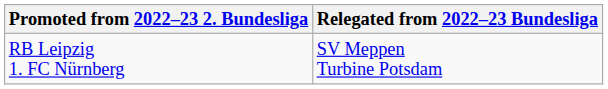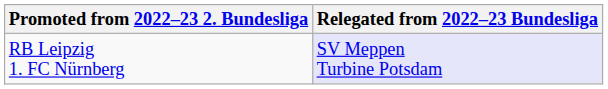(379, 58) no background -> (379, 58) lavender background
